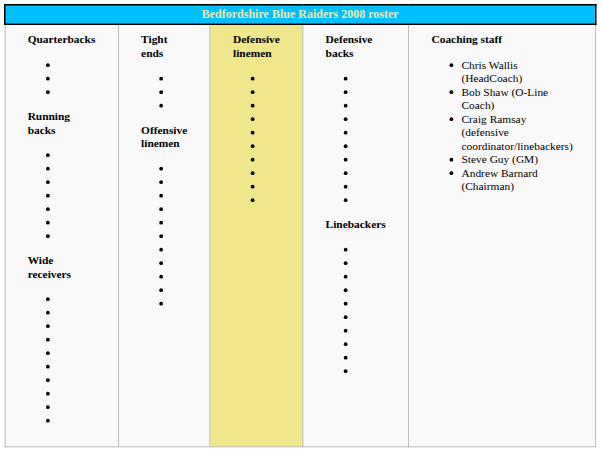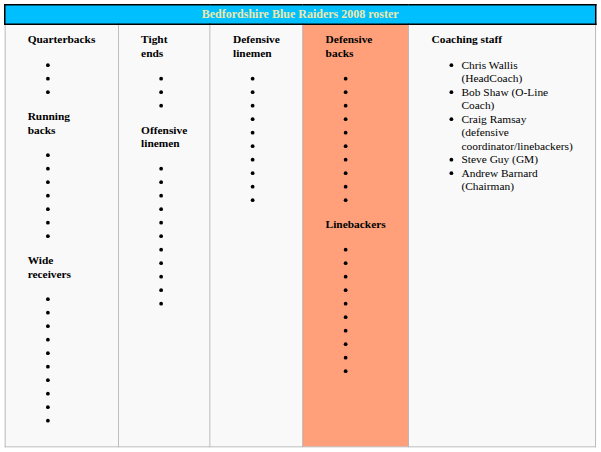(256, 119) khaki background -> (256, 119) no background
(356, 205) no background -> (356, 205) lightsalmon background
